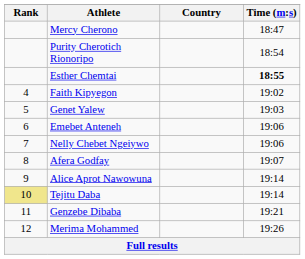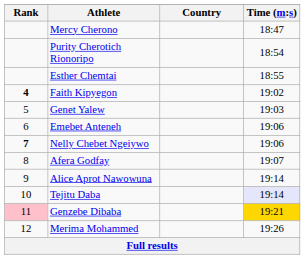(272, 76) bold -> (272, 76) normal
(26, 93) normal -> (26, 93) bold
(26, 144) normal -> (26, 144) bold
(26, 195) khaki background -> (26, 195) no background
(272, 195) no background -> (272, 195) lavender background
(26, 212) no background -> (26, 212) pink background
(272, 212) no background -> (272, 212) gold background
